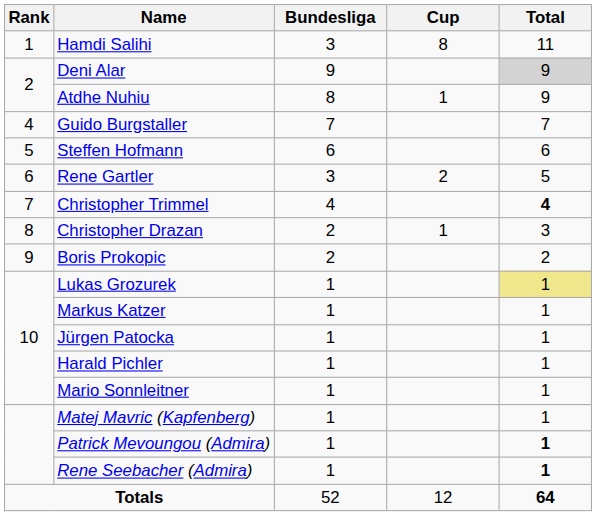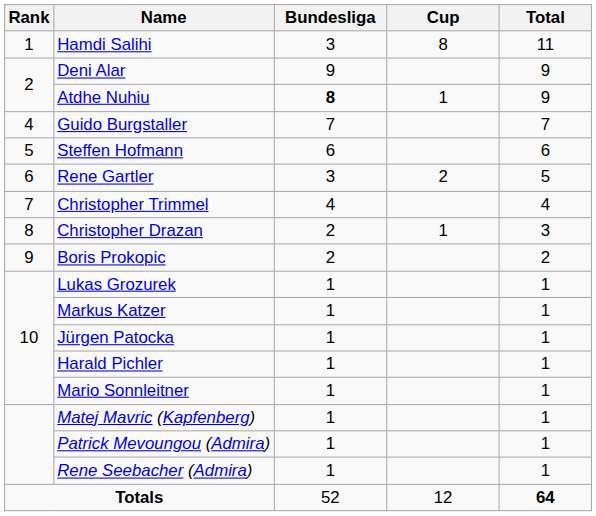(545, 71) lightgrey background -> (545, 71) no background
(330, 97) normal -> (330, 97) bold
(545, 204) bold -> (545, 204) normal
(545, 284) khaki background -> (545, 284) no background
(545, 444) bold -> (545, 444) normal
(545, 470) bold -> (545, 470) normal
